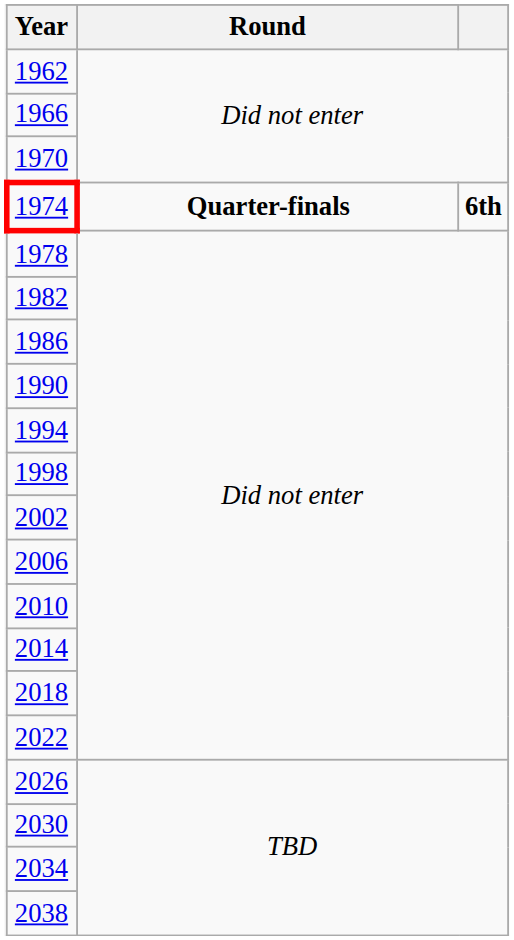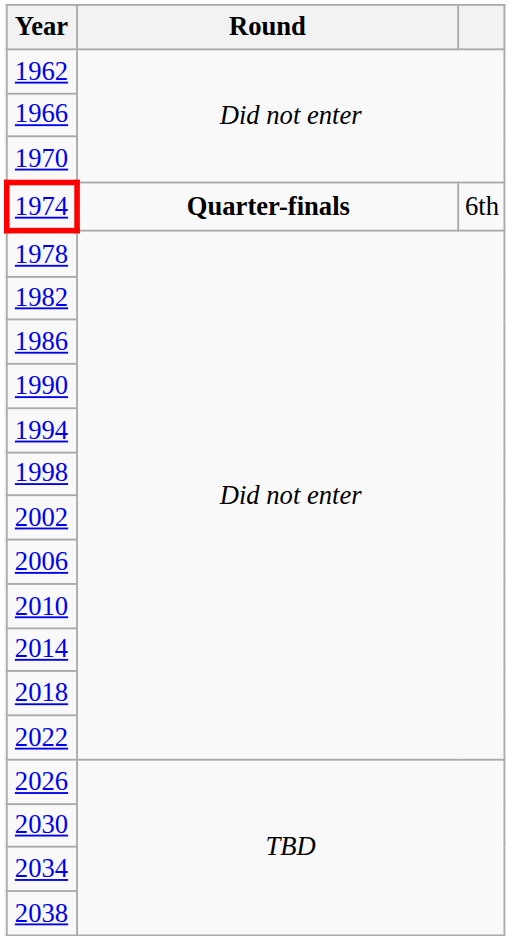(483, 206) bold -> (482, 206) normal
